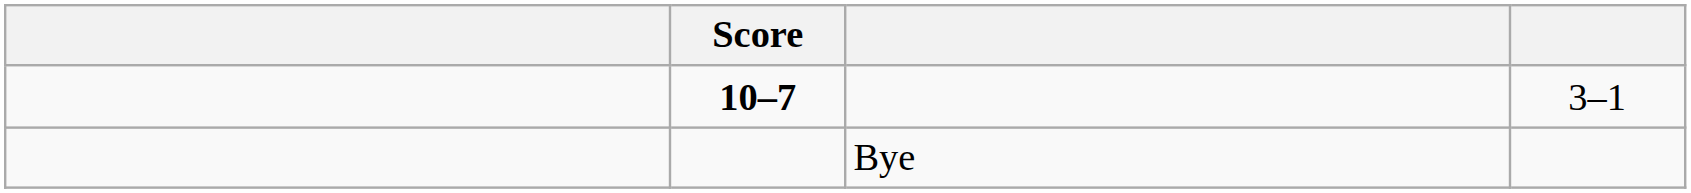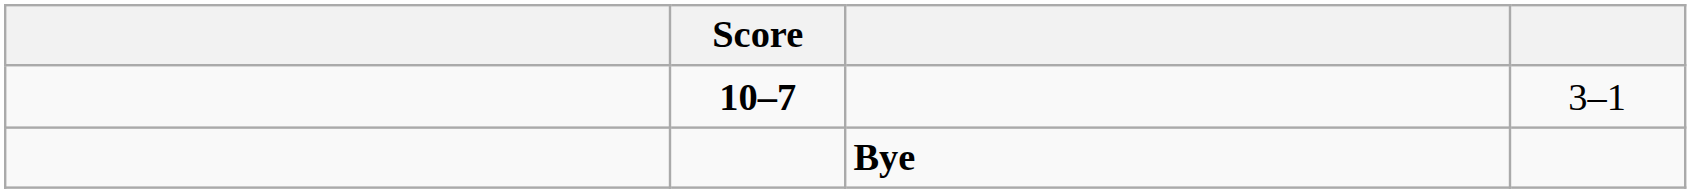(884, 156) normal -> (884, 156) bold
